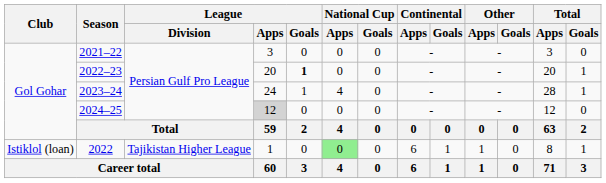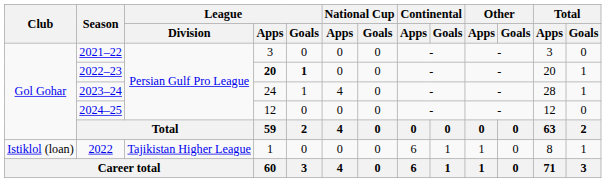(270, 71) normal -> (270, 71) bold
(270, 110) lightgrey background -> (270, 110) no background
(340, 149) lightgreen background -> (340, 149) no background
